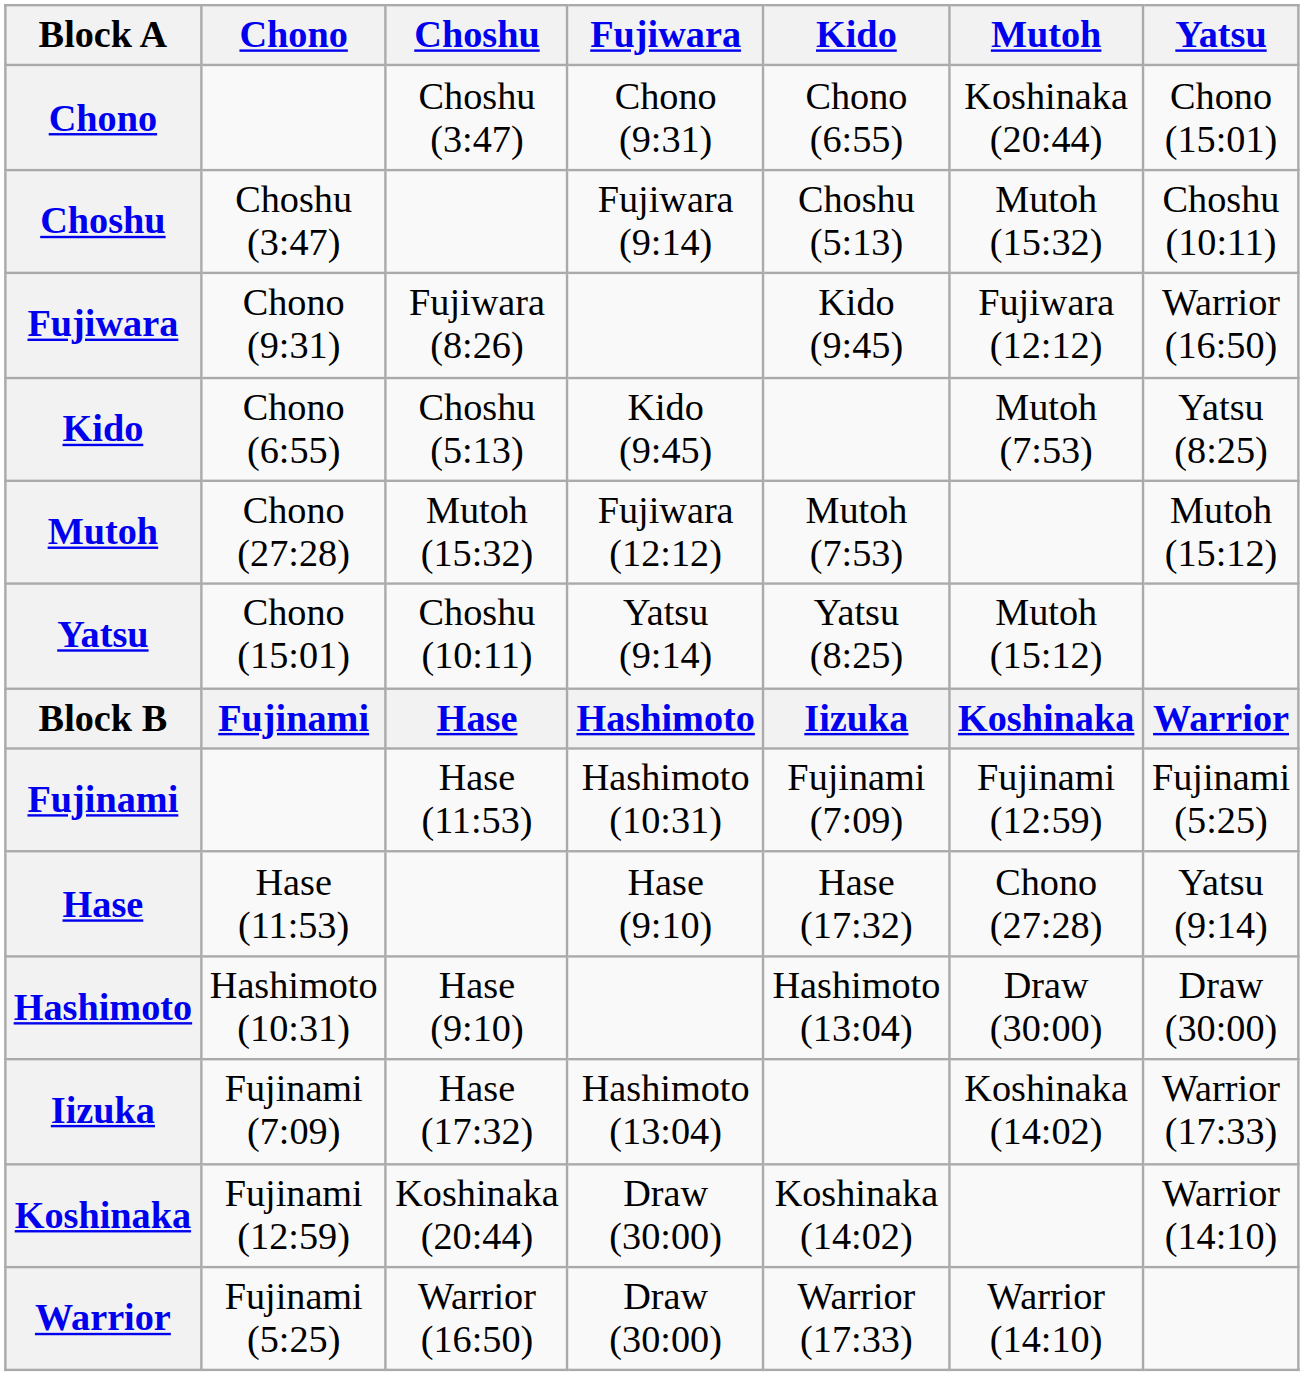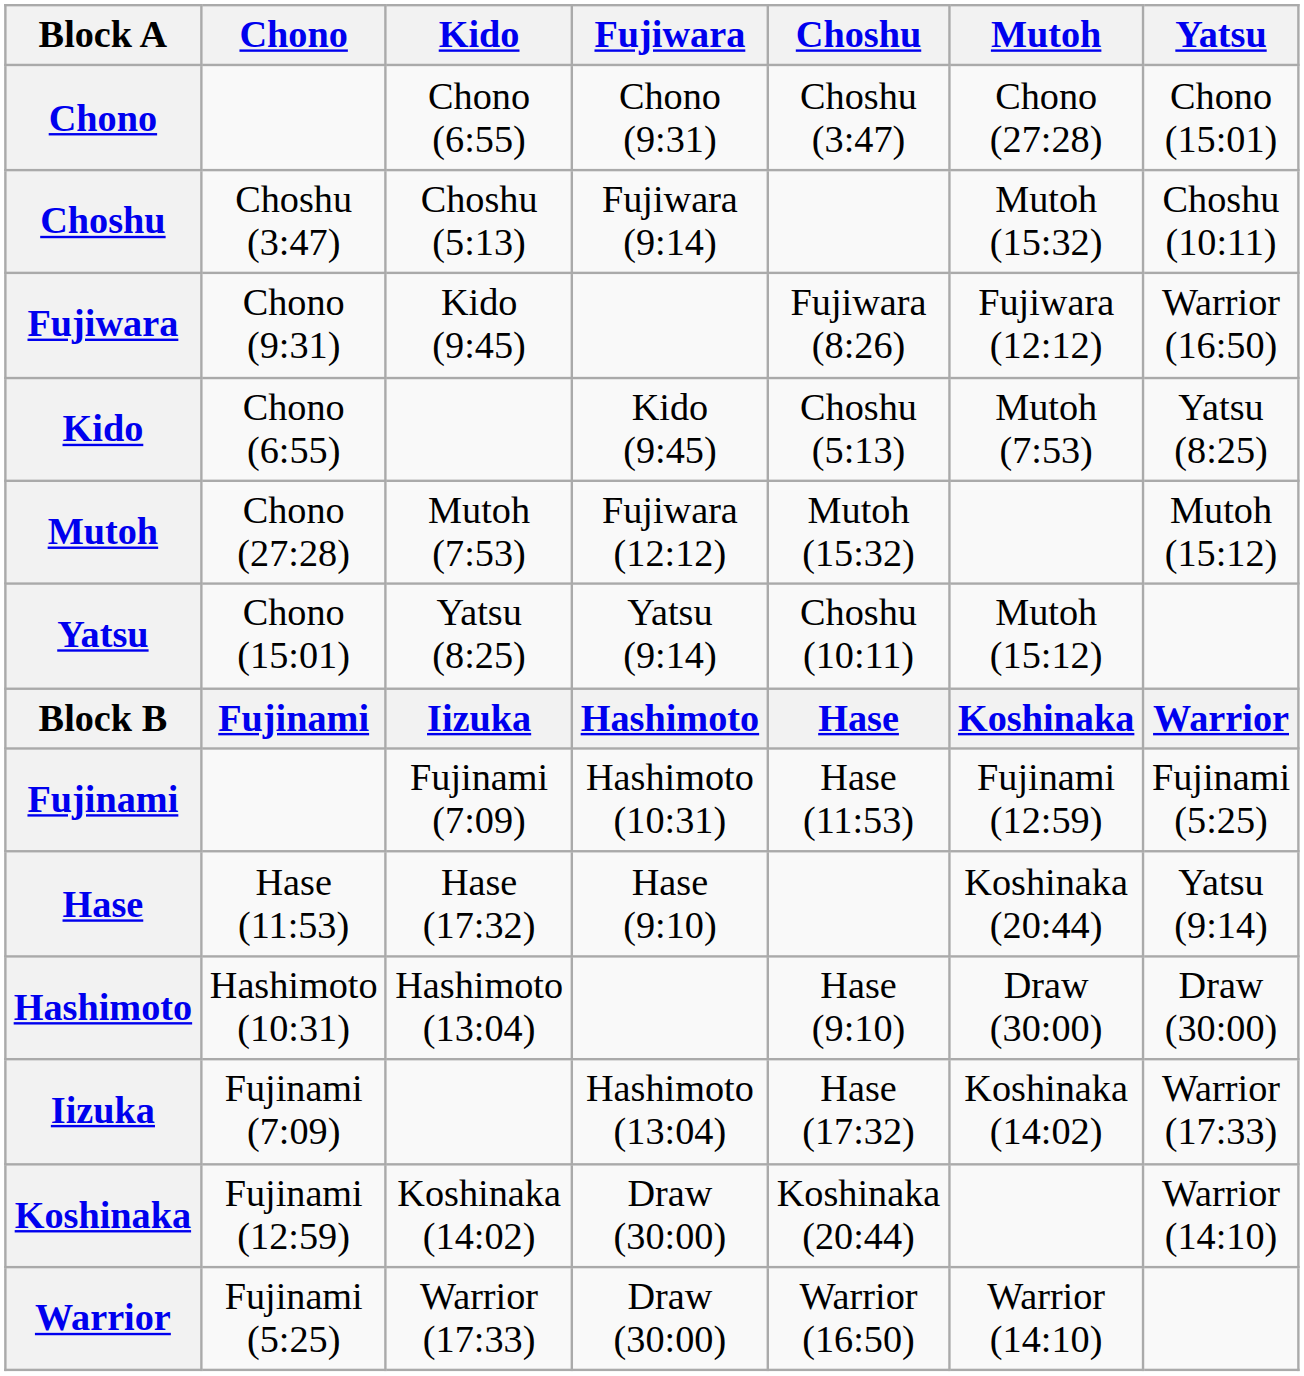columns swapped: (477, 34) <-> (856, 34)
(1046, 116) Koshinaka (20:44) -> (1046, 116) Chono (27:28)
(1046, 903) Chono (27:28) -> (1046, 903) Koshinaka (20:44)
